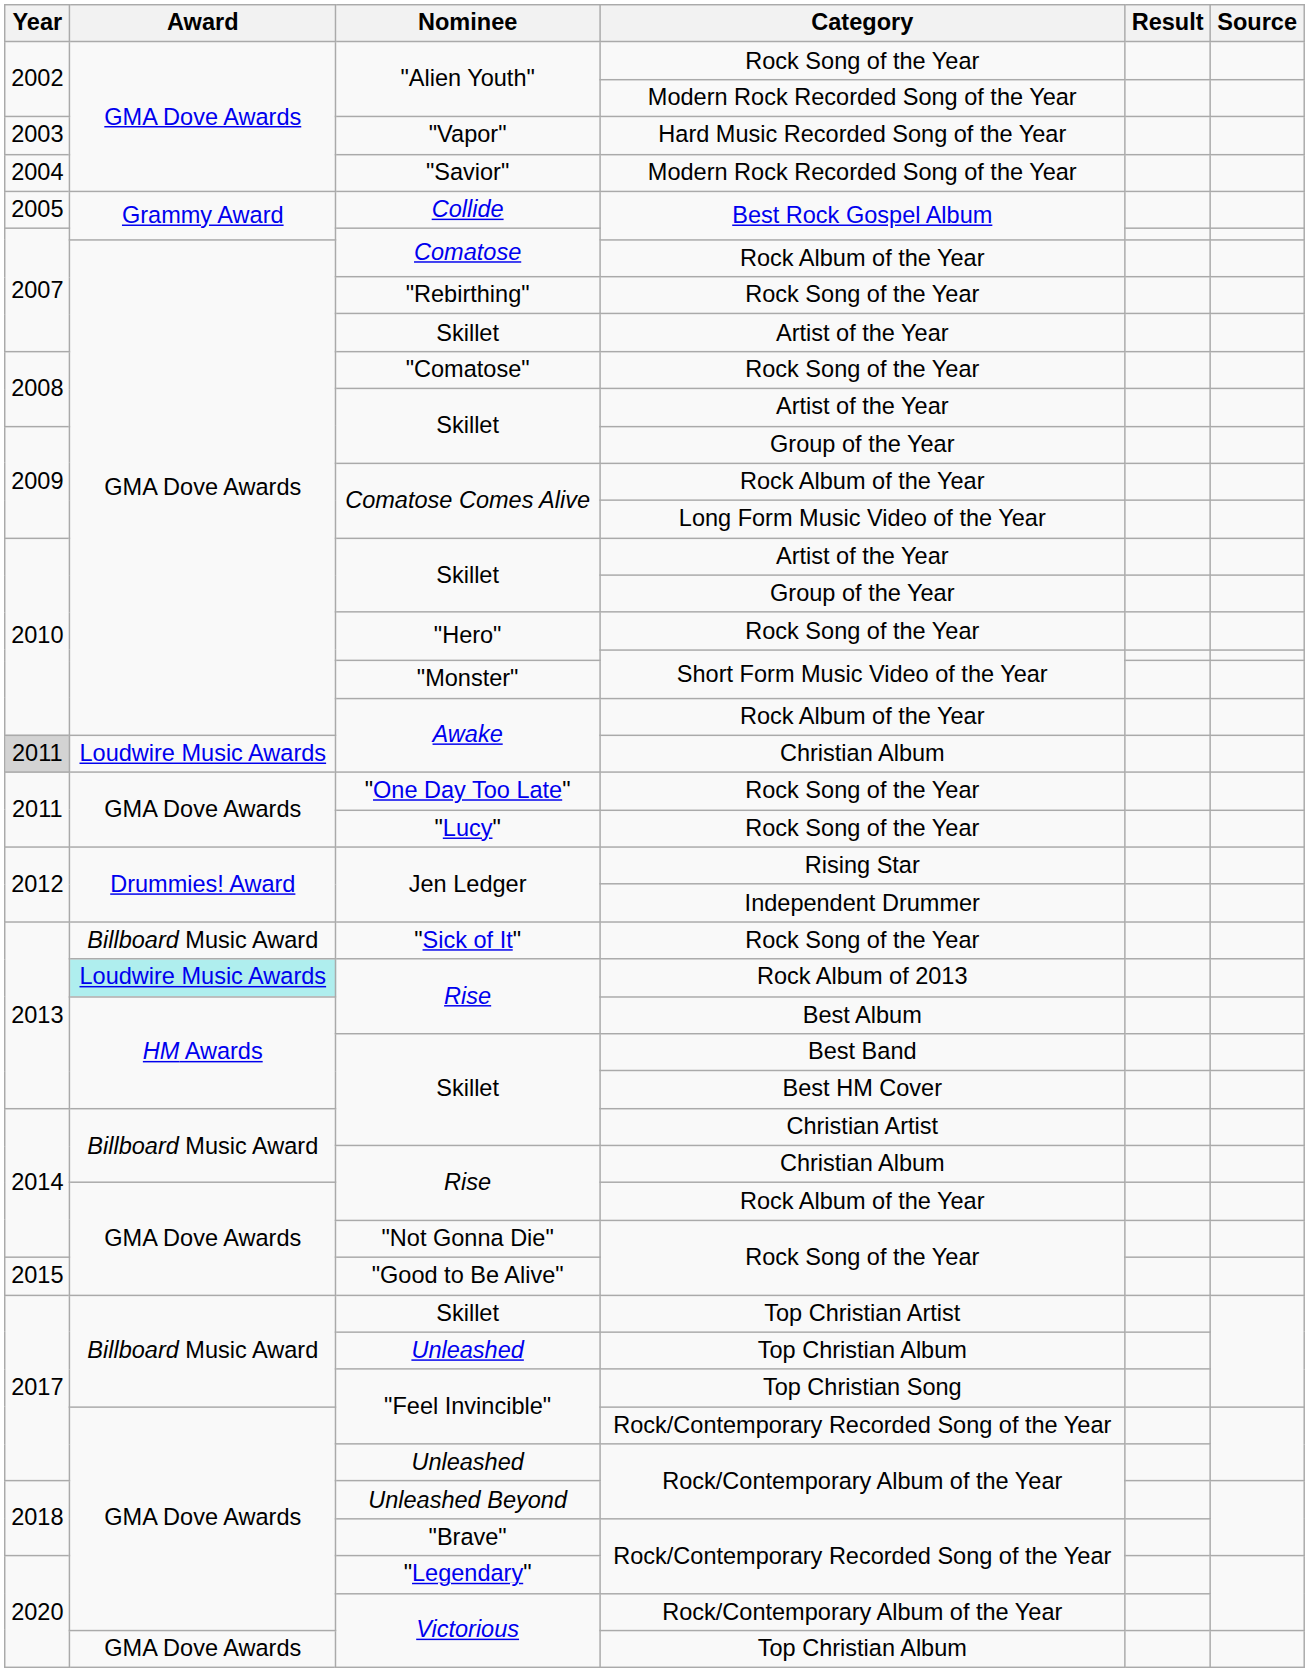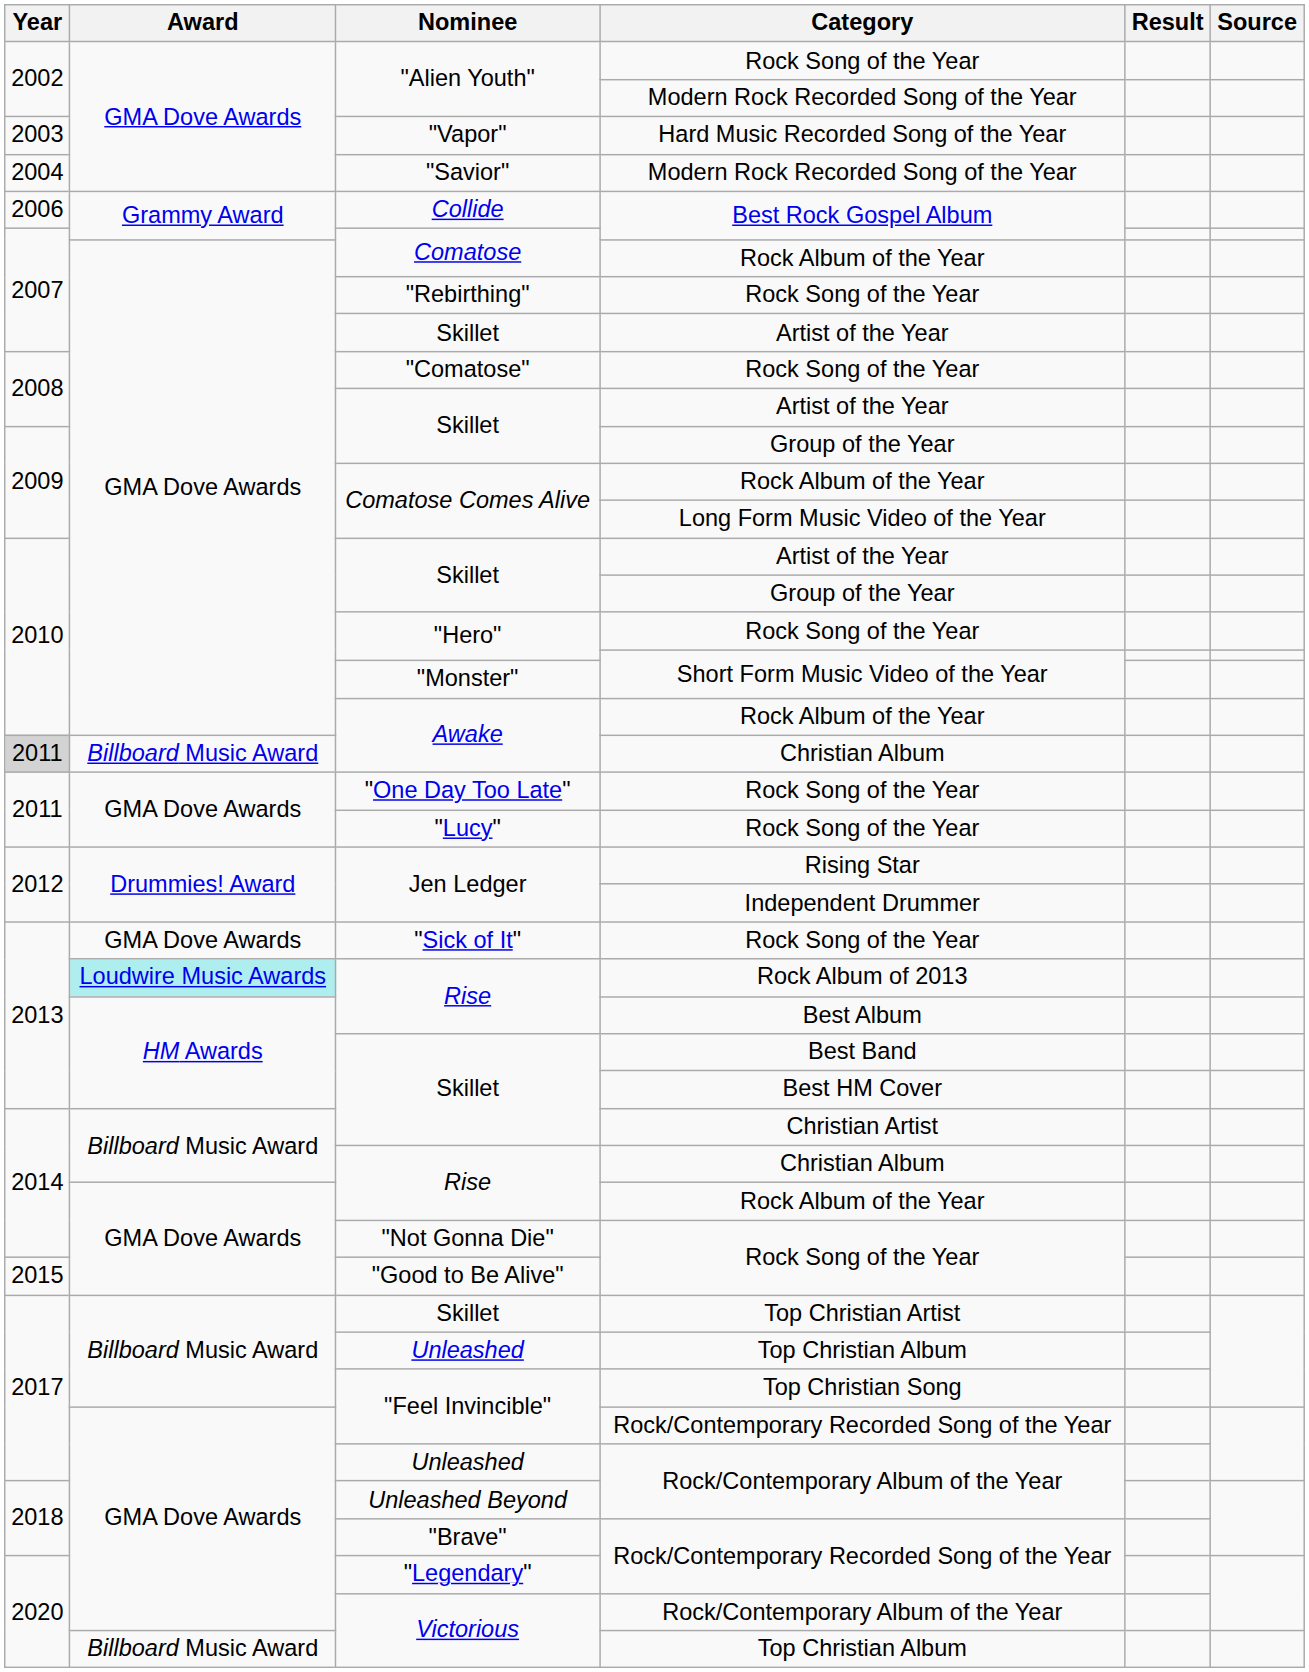(37, 209) 2005 -> (37, 209) 2006
(203, 753) Loudwire Music Awards -> (203, 753) Billboard Music Award
(203, 940) Billboard Music Award -> (203, 940) GMA Dove Awards
(203, 1648) GMA Dove Awards -> (203, 1648) Billboard Music Award
